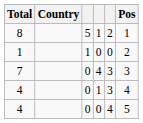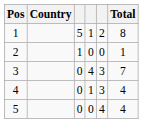columns swapped: (127, 14) <-> (20, 14)
